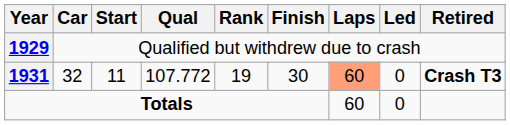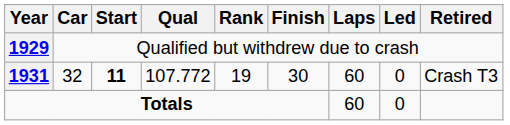(116, 76) normal -> (116, 76) bold
(354, 76) lightsalmon background -> (354, 76) no background
(463, 76) bold -> (461, 76) normal
